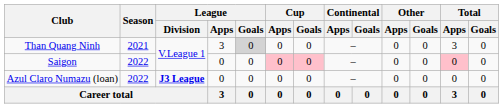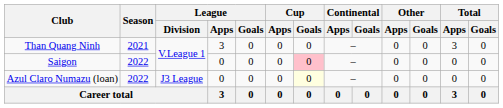(251, 45) lightgrey background -> (251, 45) no background
(280, 62) pink background -> (280, 62) no background
(454, 62) pink background -> (454, 62) no background
(182, 78) bold -> (182, 78) normal
(309, 78) no background -> (309, 78) lightyellow background
